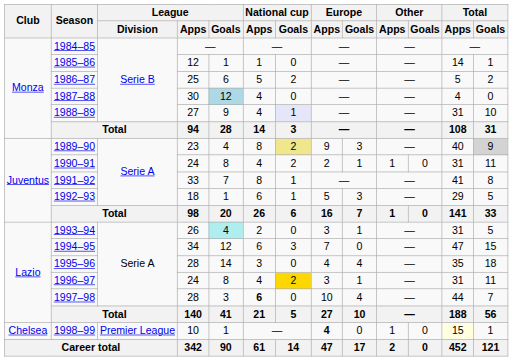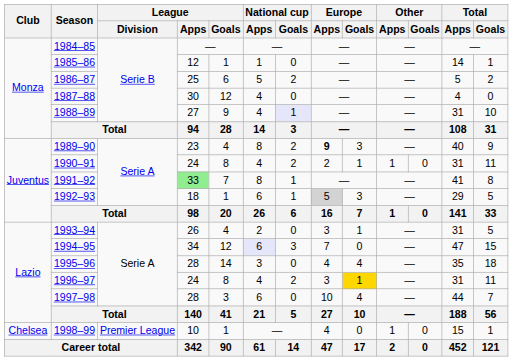(226, 96) lightblue background -> (226, 96) no background
(293, 146) khaki background -> (293, 146) no background
(327, 146) normal -> (327, 146) bold
(491, 146) lightgrey background -> (491, 146) no background
(193, 180) no background -> (193, 180) lightgreen background
(327, 197) no background -> (327, 197) lightgrey background
(226, 230) paleturquoise background -> (226, 230) no background
(259, 247) no background -> (259, 247) lavender background
(293, 280) gold background -> (293, 280) no background
(360, 280) no background -> (360, 280) gold background
(259, 297) bold -> (259, 297) normal
(327, 331) bold -> (327, 331) normal
(458, 331) lightyellow background -> (458, 331) no background
